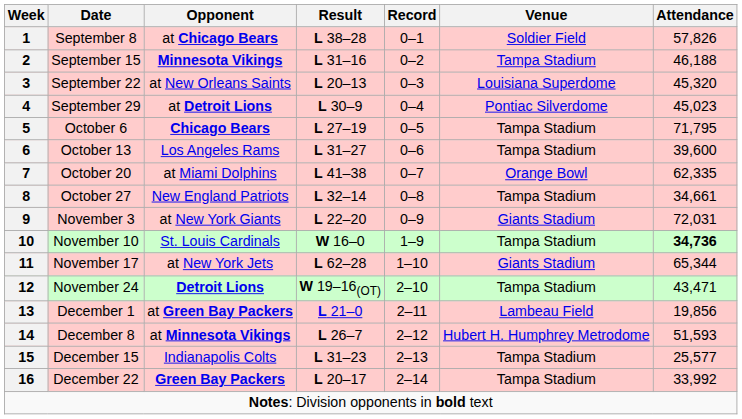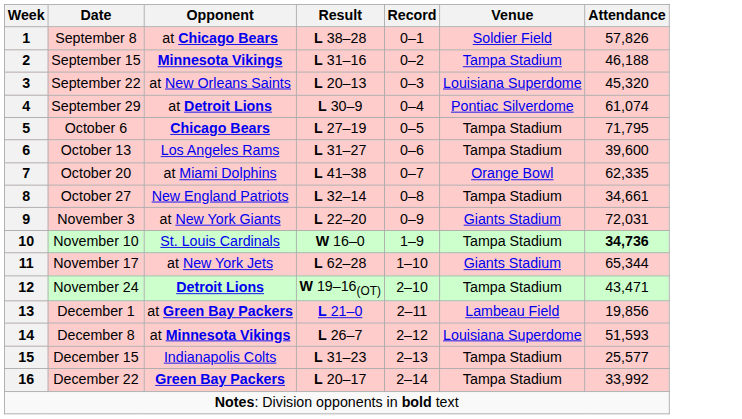(695, 106) 45,023 -> (627, 106) 61,074
(546, 334) Hubert H. Humphrey Metrodome -> (512, 334) Louisiana Superdome
